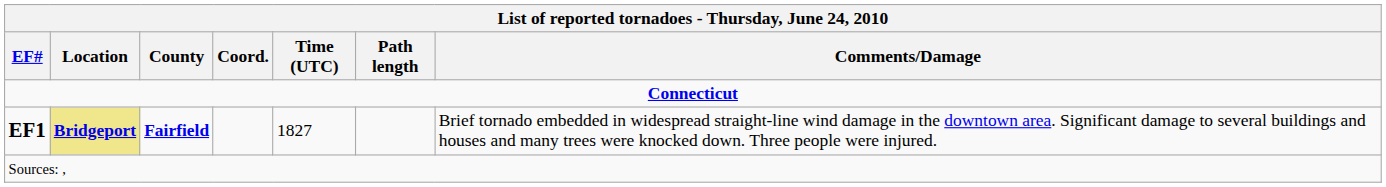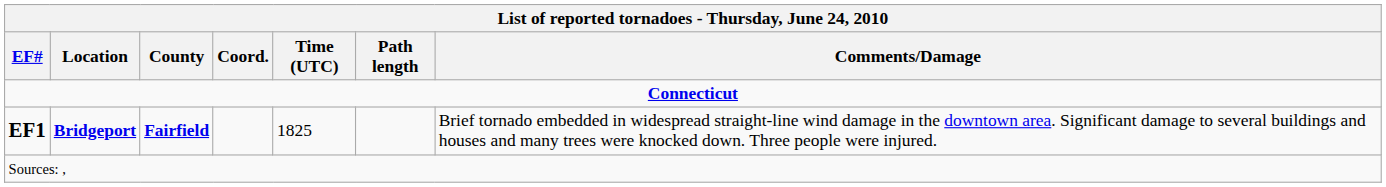(95, 130) khaki background -> (95, 130) no background
(294, 130) 1827 -> (294, 130) 1825
